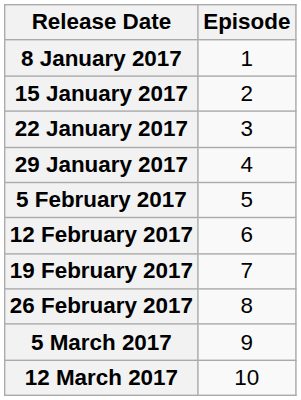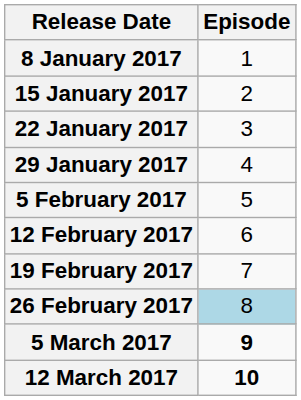(247, 306) no background -> (247, 306) lightblue background
(247, 341) normal -> (247, 341) bold
(247, 377) normal -> (247, 377) bold
